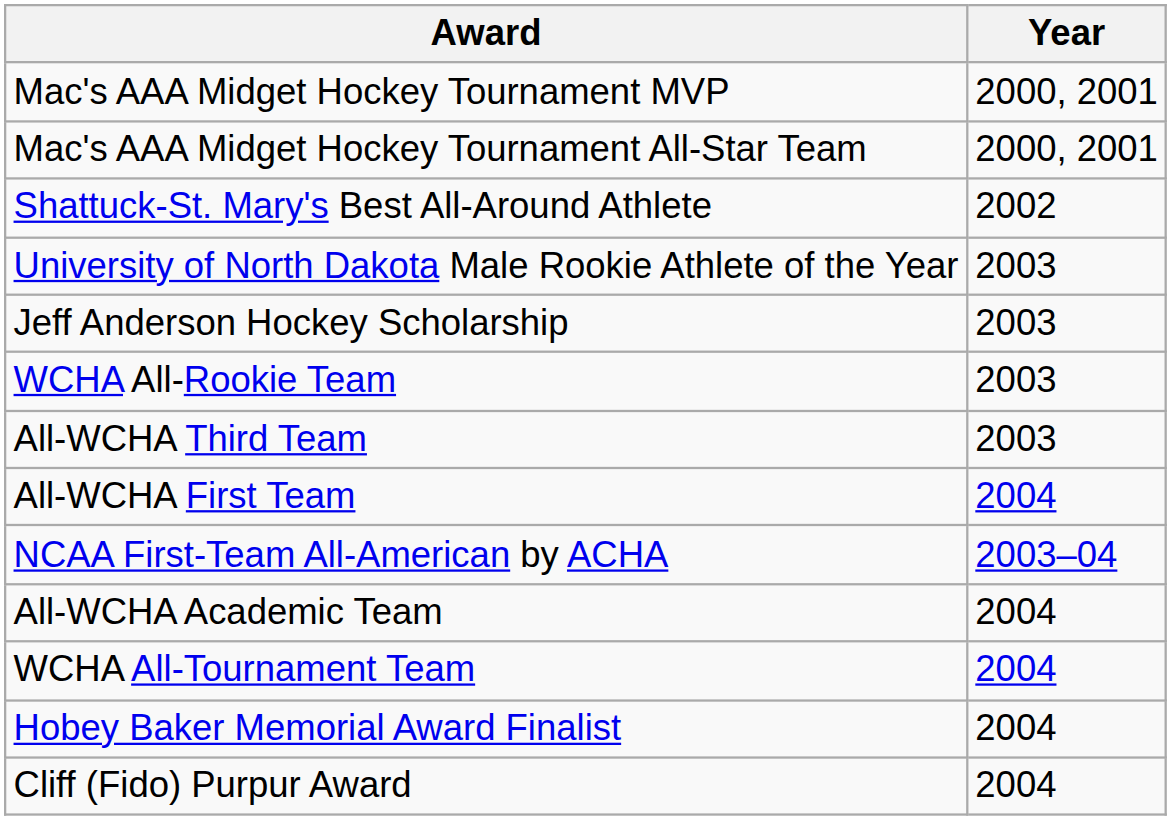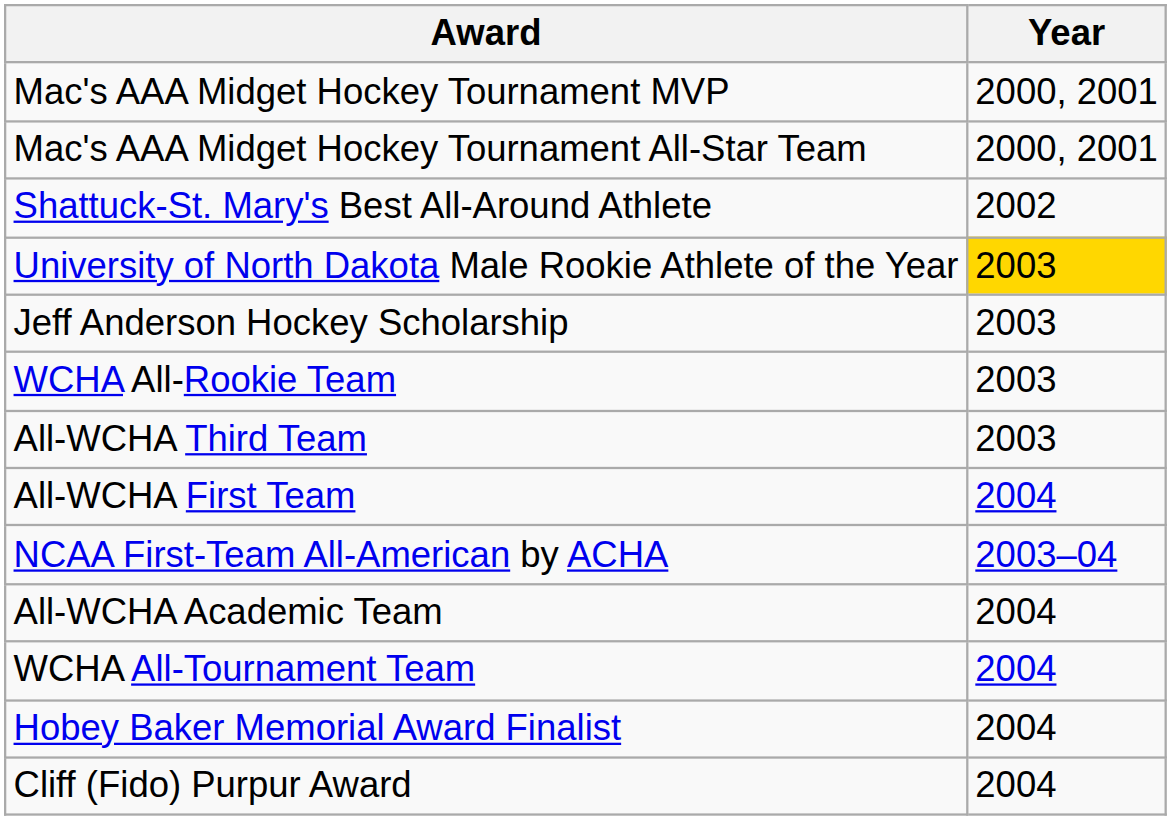(1016, 264) no background -> (1016, 264) gold background
